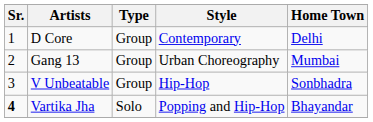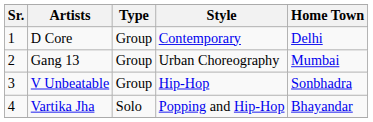(11, 106) bold -> (11, 106) normal
